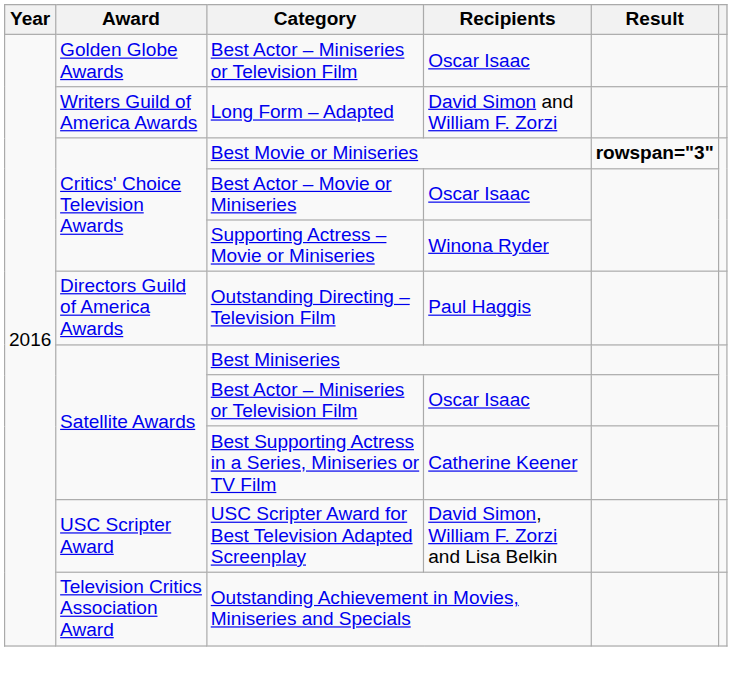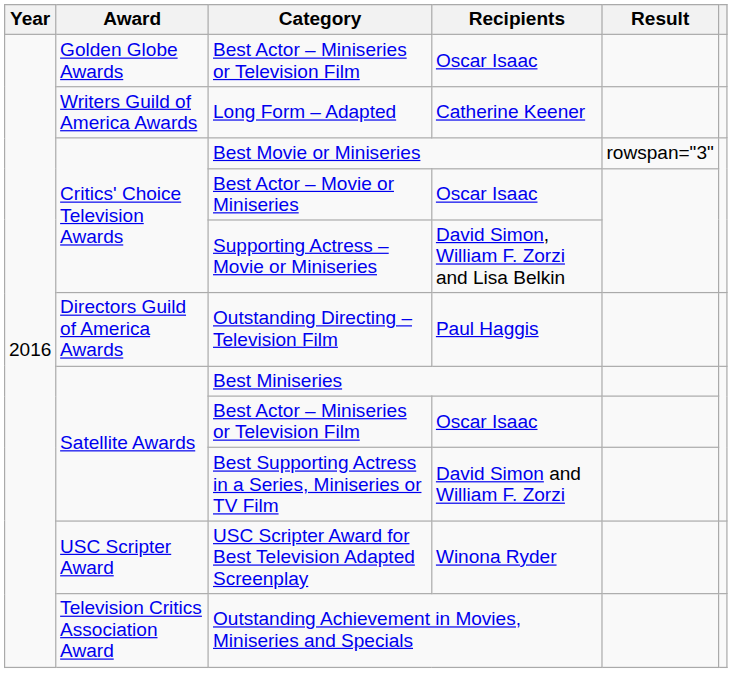(501, 112) David Simon and William F. Zorzi -> (511, 112) Catherine Keener
(655, 153) bold -> (660, 153) normal
(489, 245) Winona Ryder -> (500, 256) David Simon, William F. Zorzi and Lisa Belkin
(503, 462) Catherine Keener -> (508, 484) David Simon and William F. Zorzi
(493, 535) David Simon, William F. Zorzi and Lisa Belkin -> (496, 557) Winona Ryder
